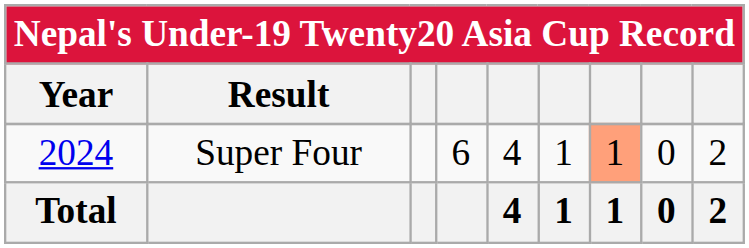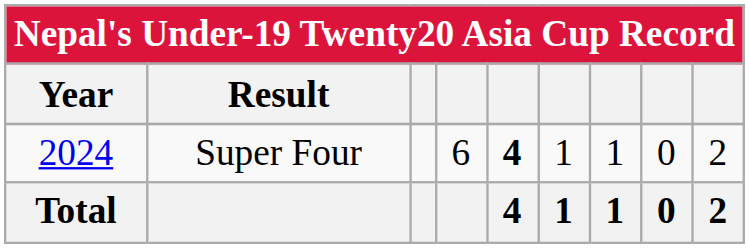(512, 152) normal -> (512, 152) bold
(615, 152) lightsalmon background -> (615, 152) no background
